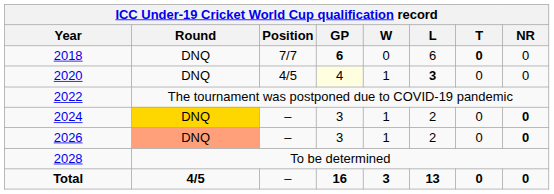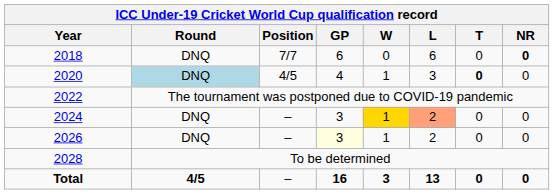(340, 55) bold -> (340, 55) normal
(479, 55) bold -> (479, 55) normal
(526, 55) normal -> (526, 55) bold
(196, 76) no background -> (196, 76) lightblue background
(340, 76) lightyellow background -> (340, 76) no background
(433, 76) bold -> (433, 76) normal
(479, 76) normal -> (479, 76) bold
(196, 117) gold background -> (196, 117) no background
(386, 117) no background -> (386, 117) gold background
(433, 117) no background -> (433, 117) lightsalmon background
(526, 117) bold -> (526, 117) normal
(196, 138) lightsalmon background -> (196, 138) no background
(340, 138) no background -> (340, 138) lightyellow background
(526, 138) bold -> (526, 138) normal
